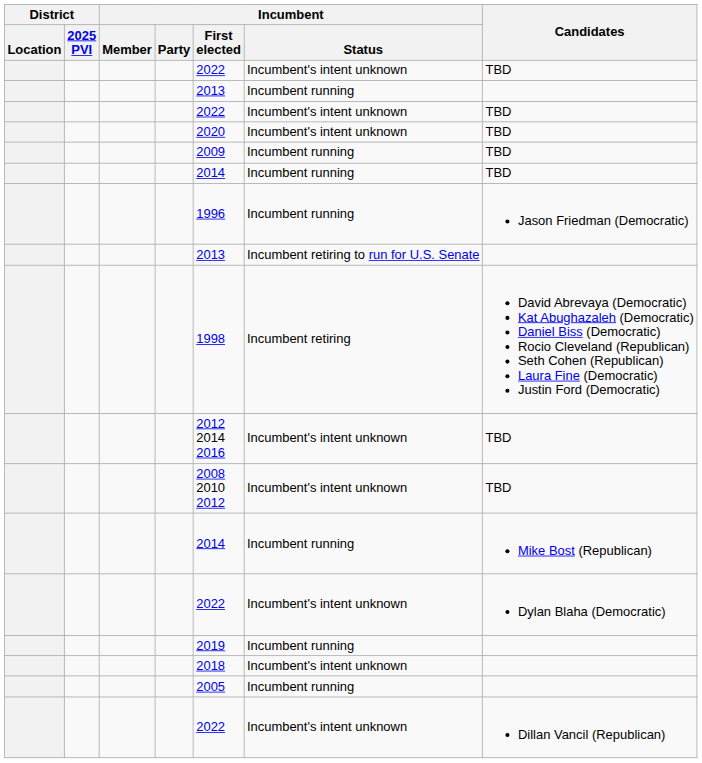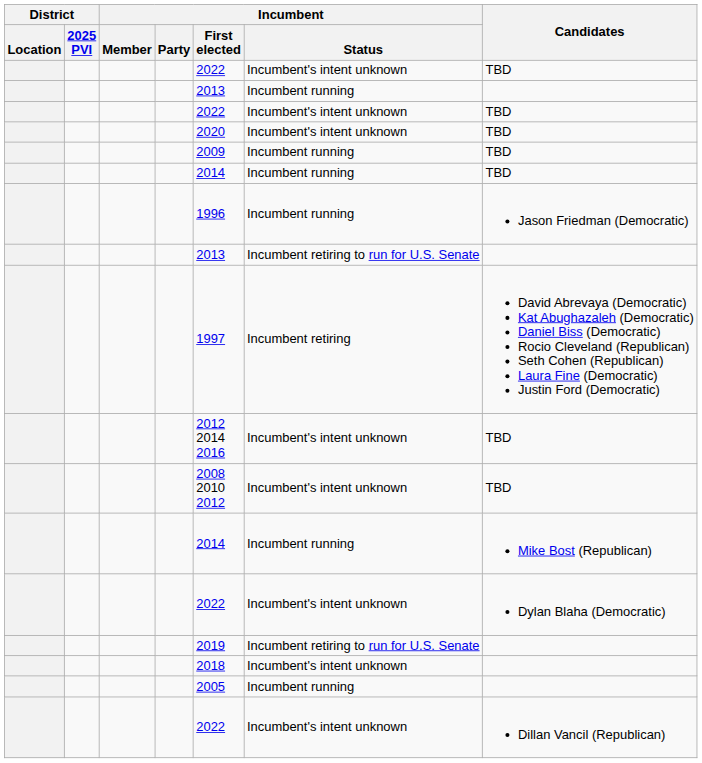(211, 339) 1998 -> (211, 339) 1997
(301, 645) Incumbent running -> (363, 645) Incumbent retiring to run for U.S. Senate
